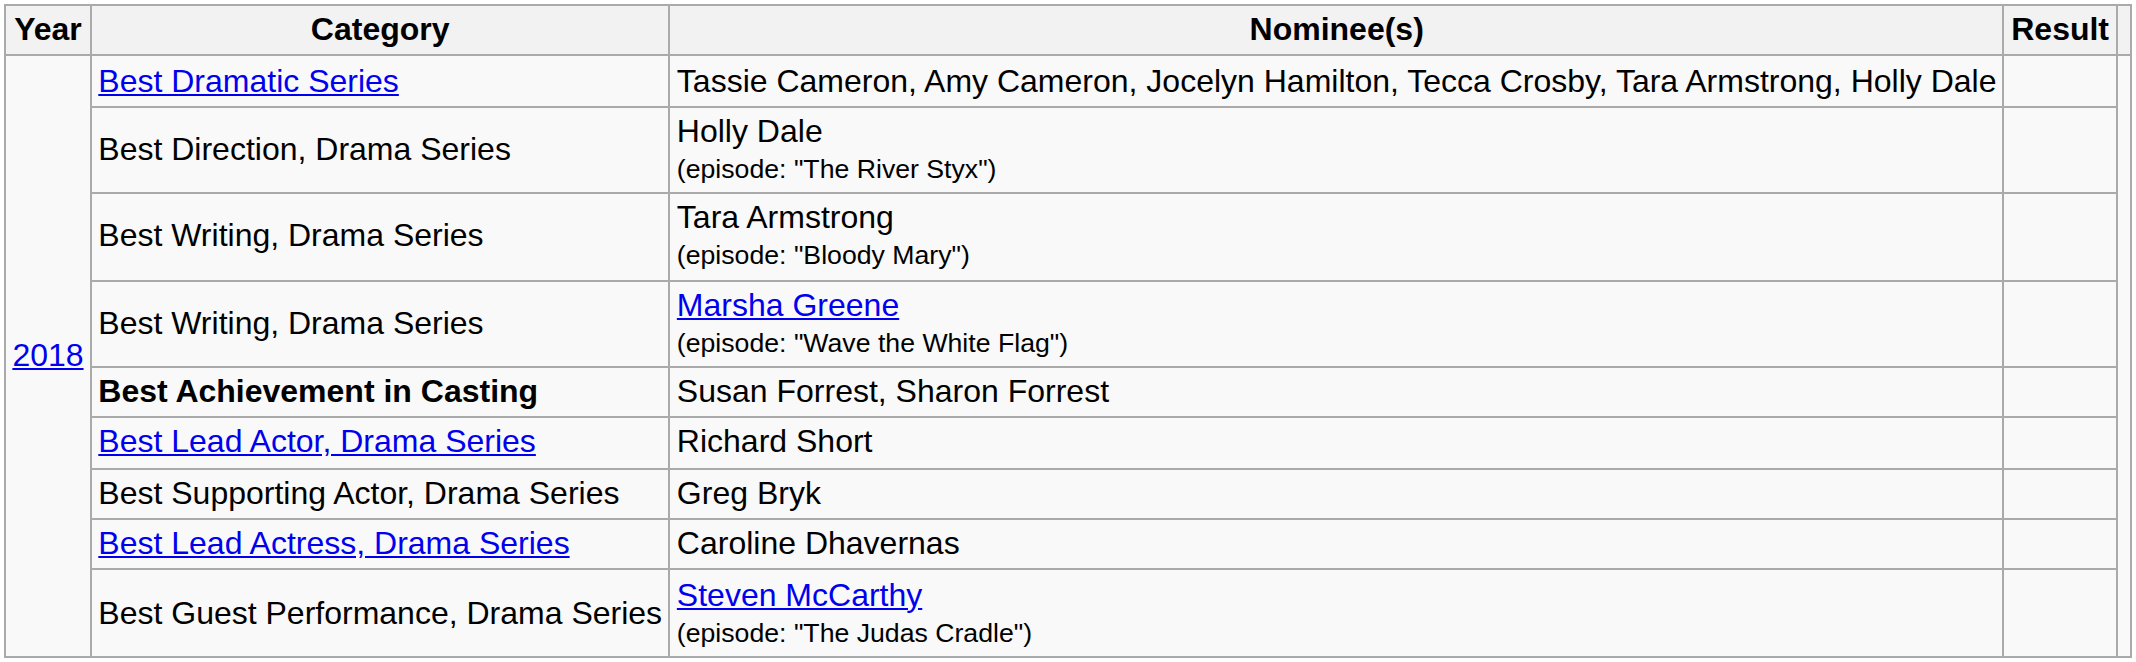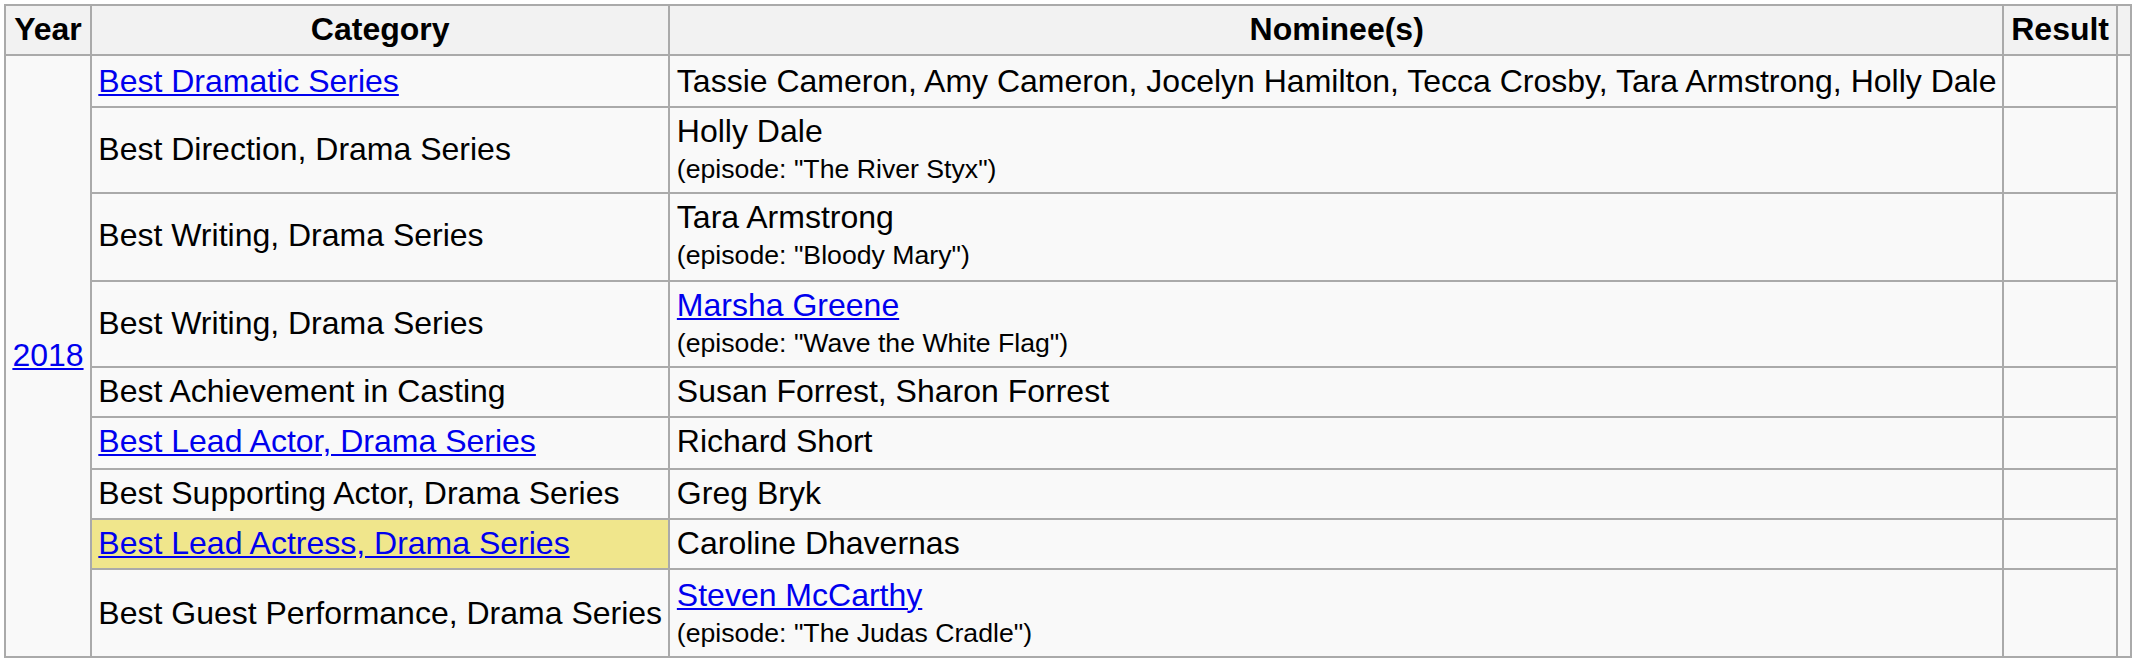(318, 391) bold -> (302, 391) normal
(334, 543) no background -> (334, 543) khaki background
